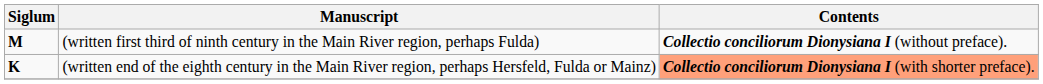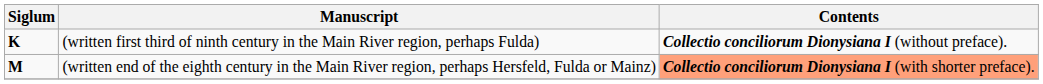(16, 41) M -> (14, 41) K
(14, 66) K -> (16, 66) M
